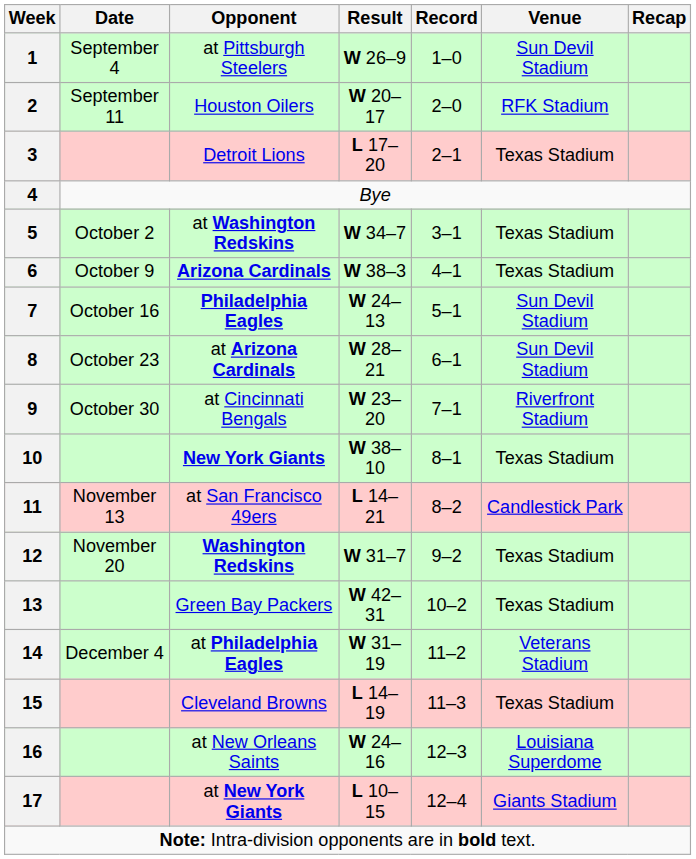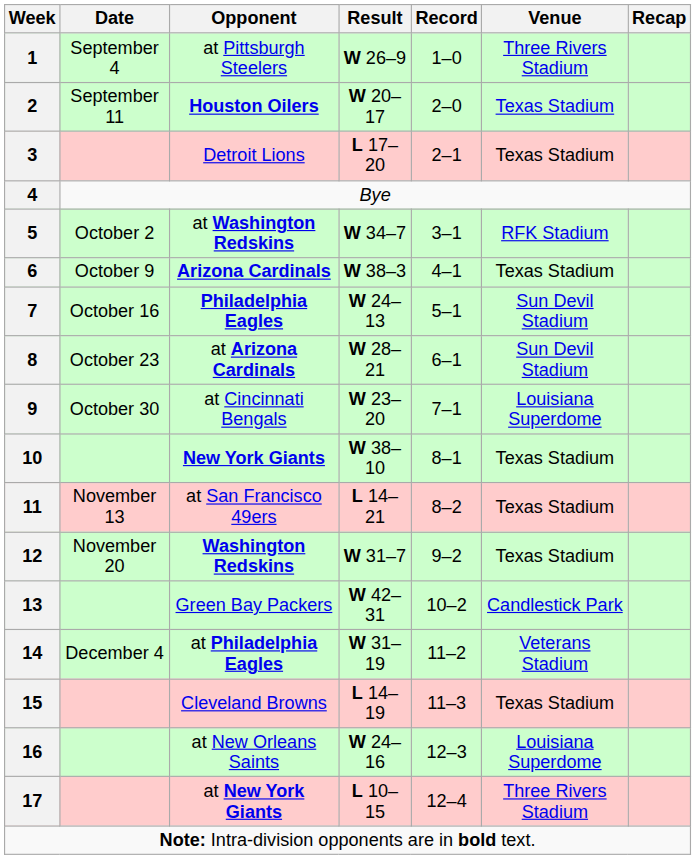(555, 57) Sun Devil Stadium -> (555, 57) Three Rivers Stadium
(254, 106) normal -> (254, 106) bold
(555, 106) RFK Stadium -> (555, 106) Texas Stadium
(555, 233) Texas Stadium -> (555, 233) RFK Stadium
(555, 409) Riverfront Stadium -> (555, 409) Louisiana Superdome
(555, 507) Candlestick Park -> (555, 507) Texas Stadium
(555, 605) Texas Stadium -> (555, 605) Candlestick Park
(555, 801) Giants Stadium -> (555, 801) Three Rivers Stadium
